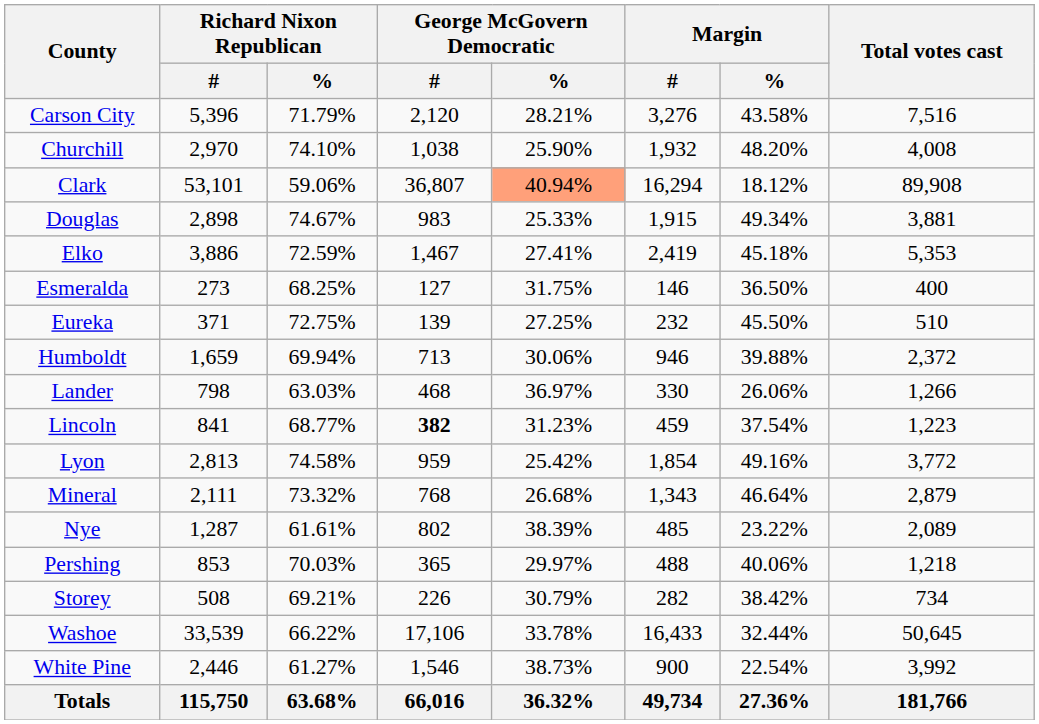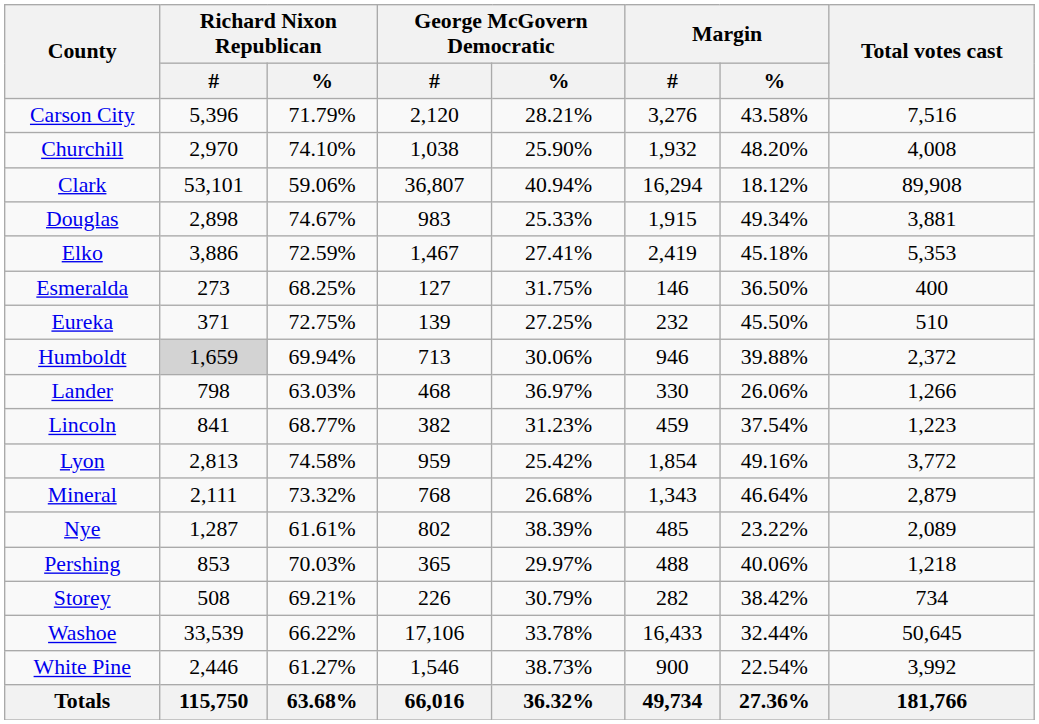(559, 184) lightsalmon background -> (559, 184) no background
(214, 356) no background -> (214, 356) lightgrey background
(434, 425) bold -> (434, 425) normal
